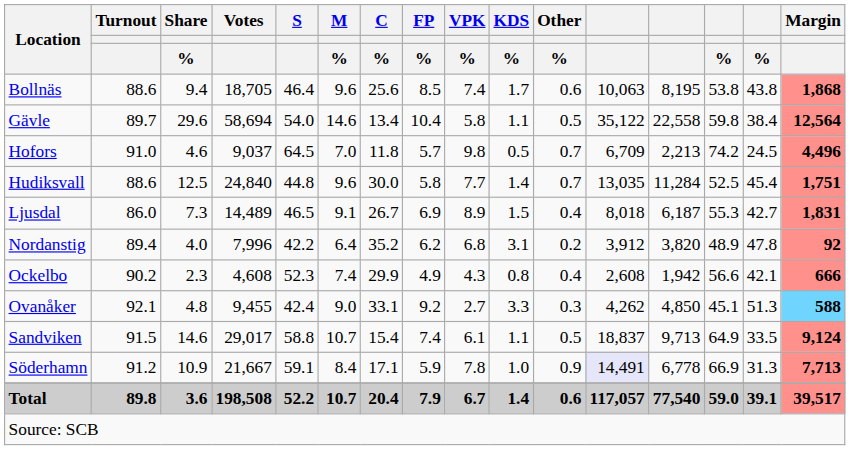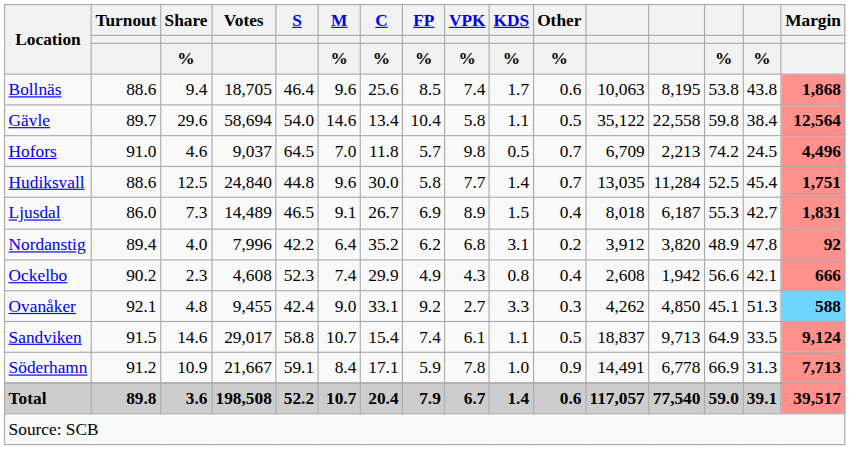(621, 367) lavender background -> (621, 367) no background
